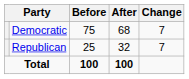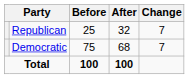rows swapped: (39, 30) <-> (39, 47)
